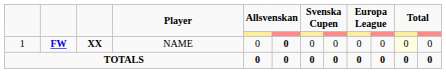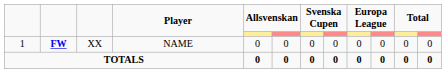(95, 44) bold -> (95, 44) normal
(286, 44) bold -> (286, 44) normal
(406, 44) lightyellow background -> (406, 44) no background
